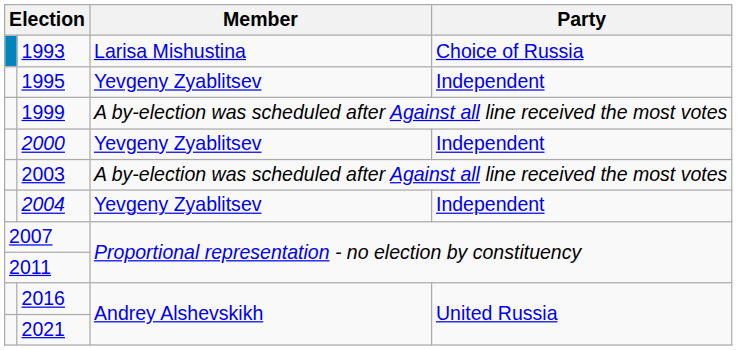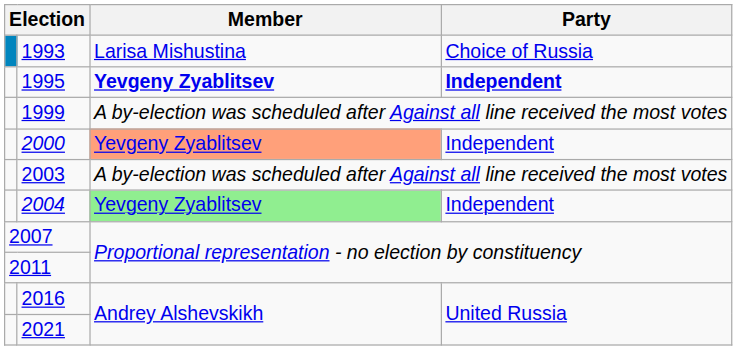(178, 81) normal -> (184, 81) bold
(490, 81) normal -> (503, 81) bold
(178, 143) no background -> (178, 143) lightsalmon background
(178, 205) no background -> (178, 205) lightgreen background
